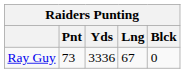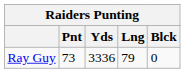(128, 57) 67 -> (128, 57) 79
